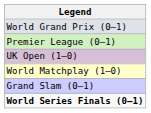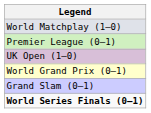(67, 27) World Grand Prix (0–1) -> (64, 27) World Matchplay (1–0)
(64, 71) World Matchplay (1–0) -> (67, 71) World Grand Prix (0–1)
